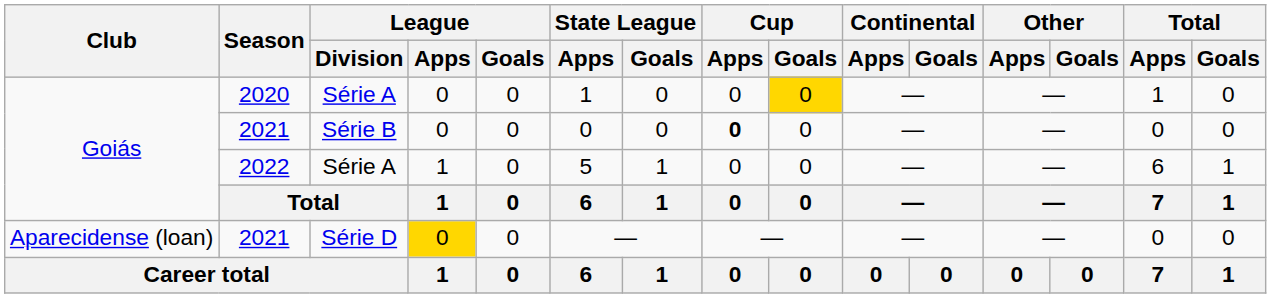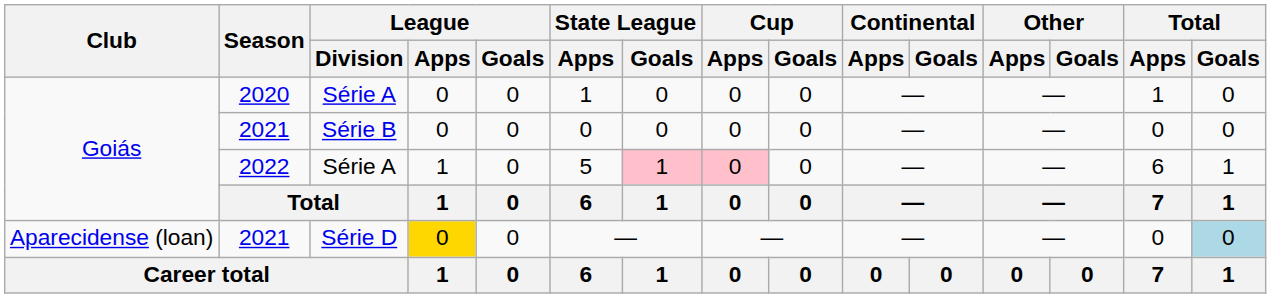(806, 94) gold background -> (806, 94) no background
(735, 130) bold -> (735, 130) normal
(662, 166) no background -> (662, 166) pink background
(735, 166) no background -> (735, 166) pink background
(1228, 238) no background -> (1228, 238) lightblue background
